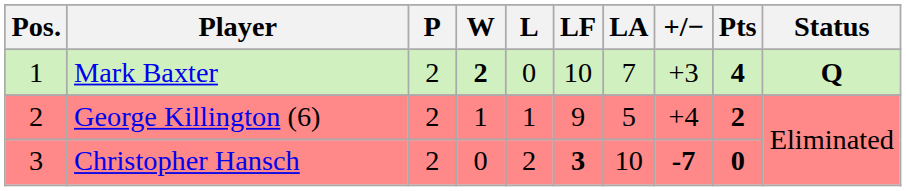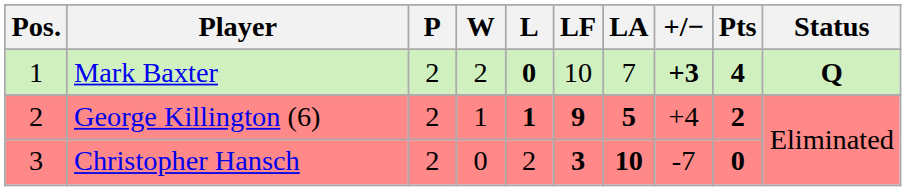(481, 71) bold -> (481, 71) normal
(529, 71) normal -> (529, 71) bold
(684, 71) normal -> (684, 71) bold
(529, 116) normal -> (529, 116) bold
(578, 116) normal -> (578, 116) bold
(629, 116) normal -> (629, 116) bold
(629, 161) normal -> (629, 161) bold
(684, 161) bold -> (684, 161) normal
